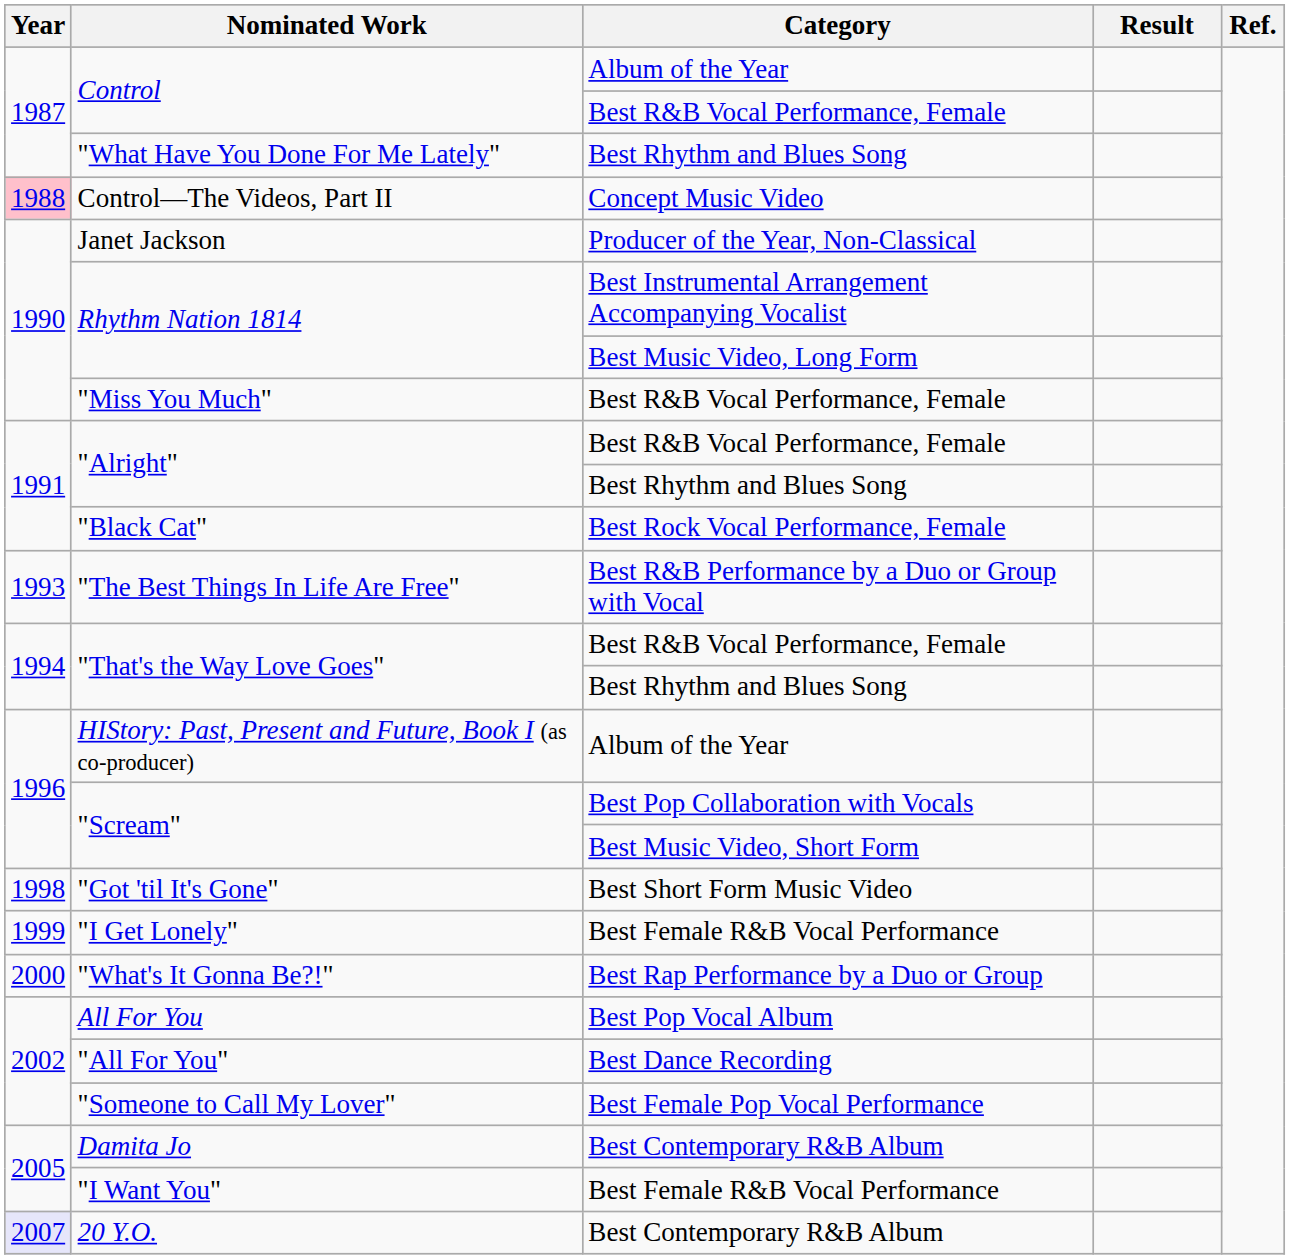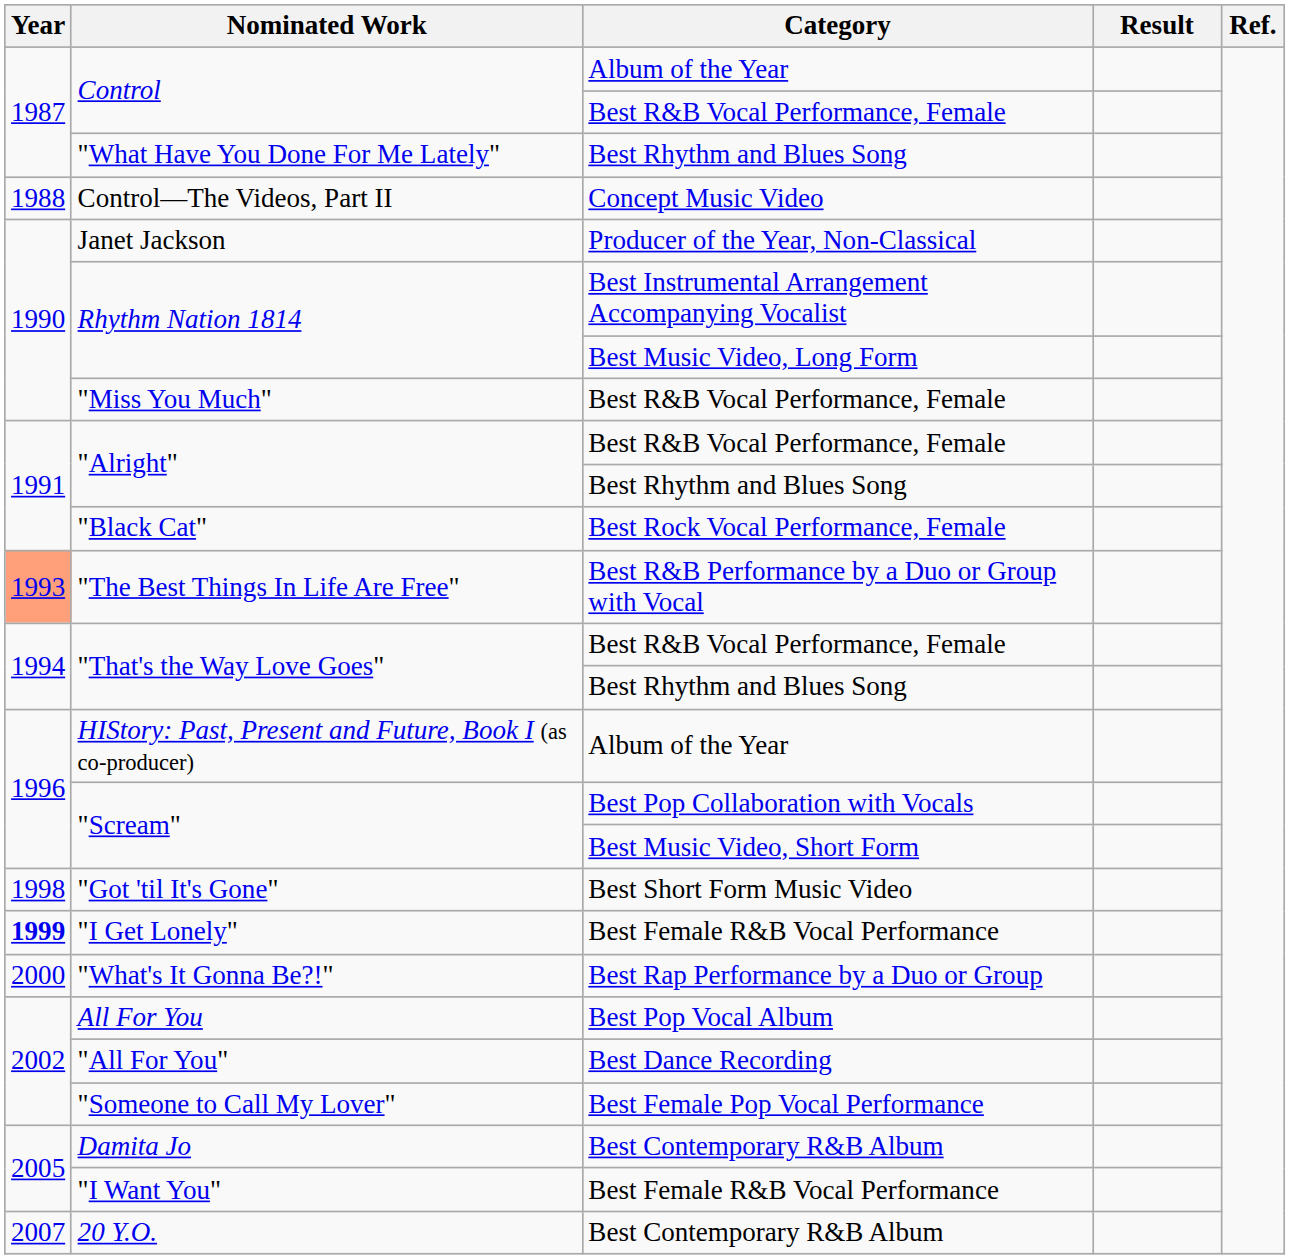(38, 197) pink background -> (38, 197) no background
(38, 586) no background -> (38, 586) lightsalmon background
(38, 931) normal -> (38, 931) bold
(38, 1232) lavender background -> (38, 1232) no background
